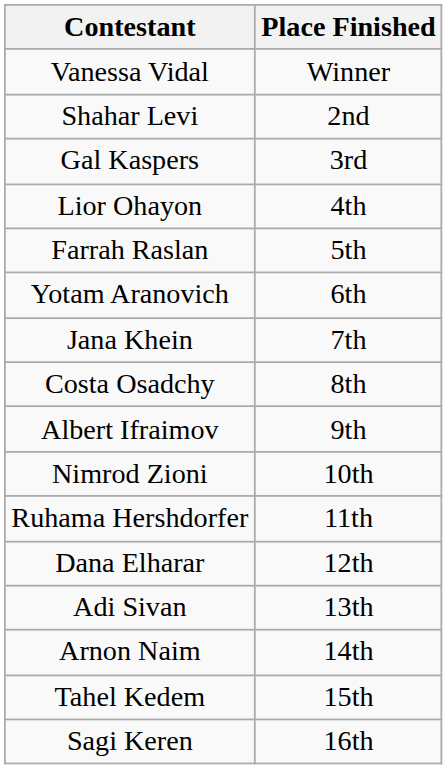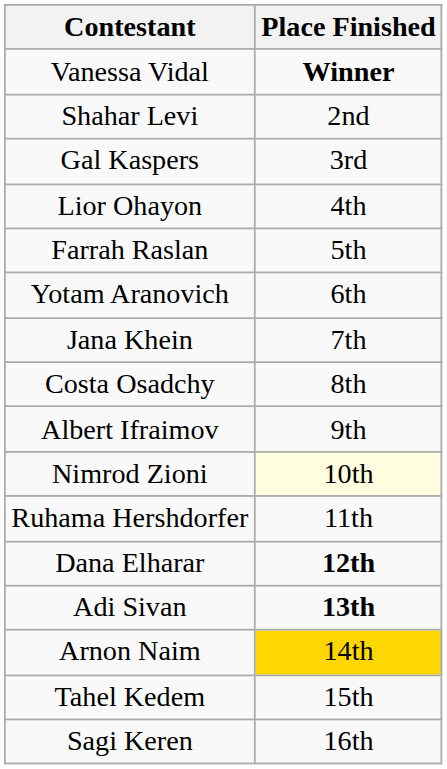(348, 71) normal -> (348, 71) bold
(349, 473) no background -> (349, 473) lightyellow background
(349, 562) normal -> (349, 562) bold
(349, 607) normal -> (349, 607) bold
(349, 652) no background -> (349, 652) gold background
